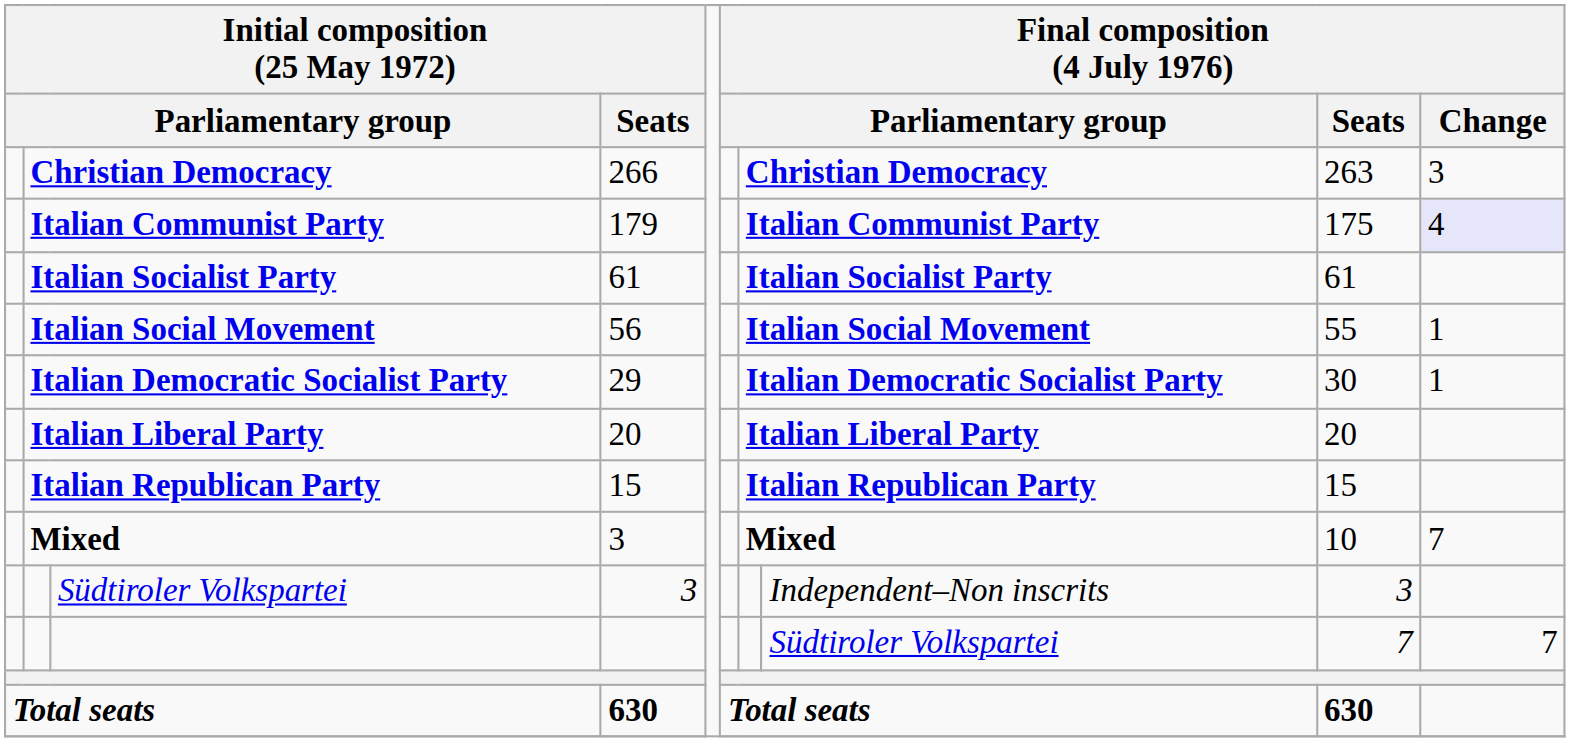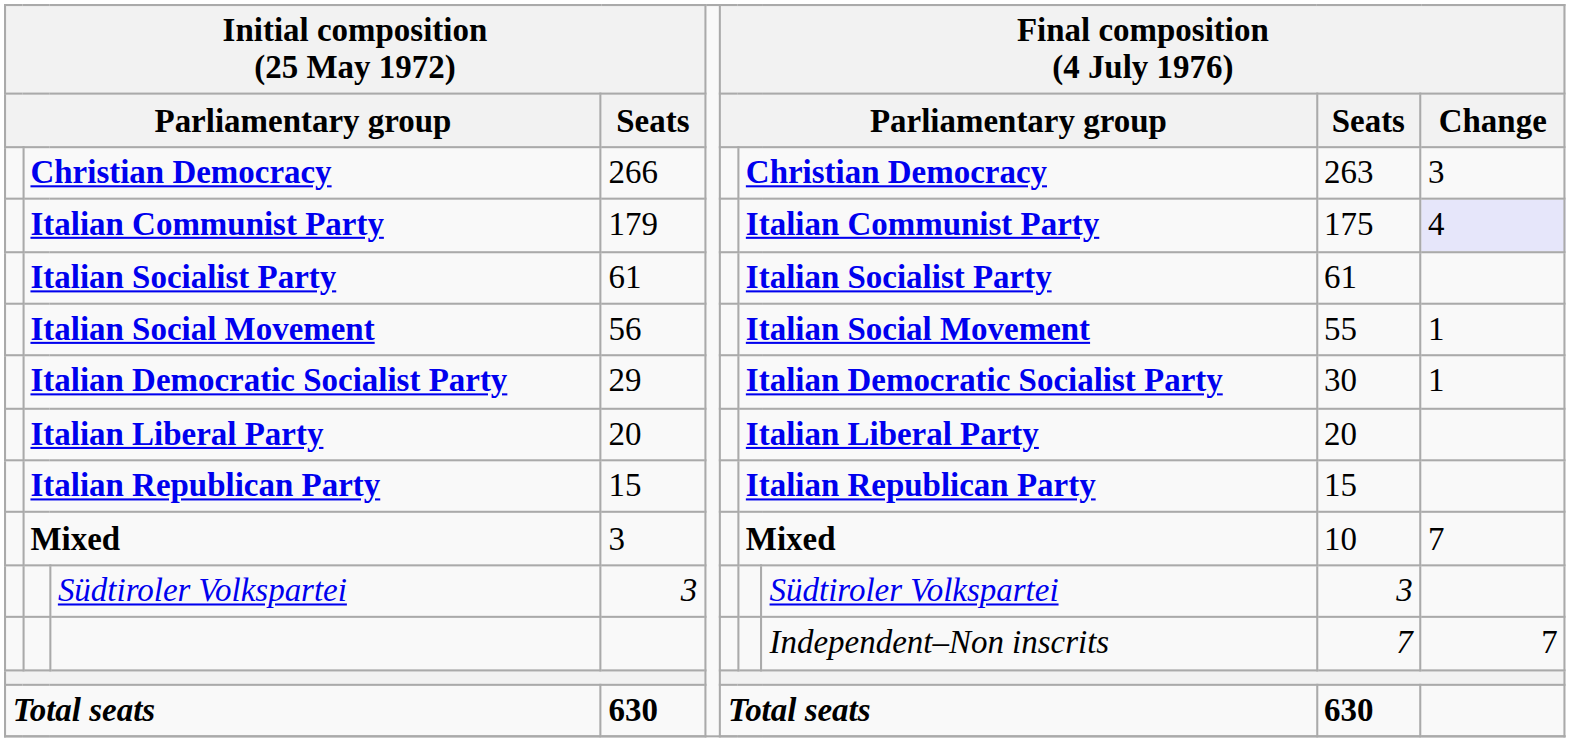(939, 590) Independent–Non inscrits -> (914, 590) Südtiroler Volkspartei
(914, 642) Südtiroler Volkspartei -> (939, 642) Independent–Non inscrits
